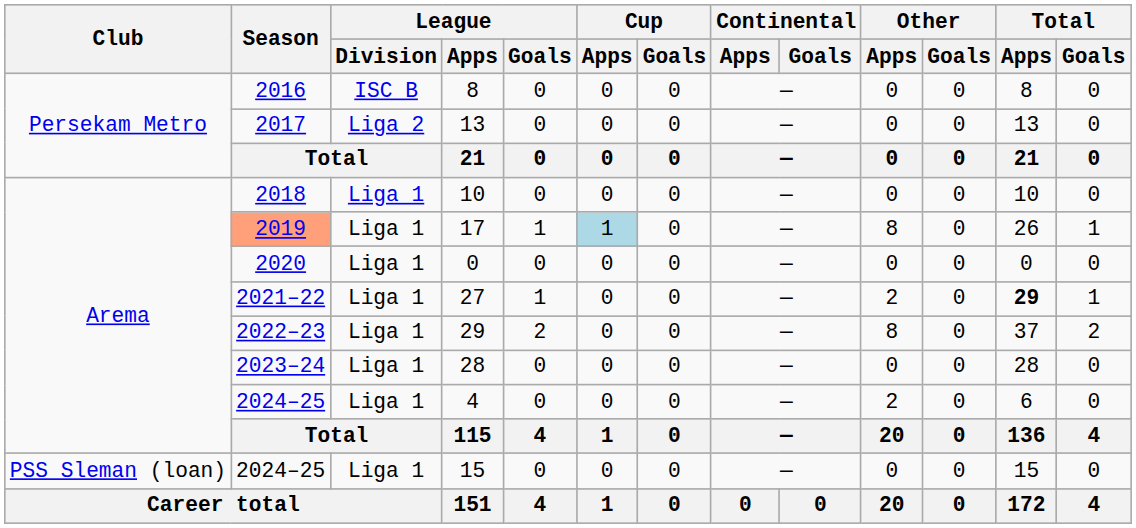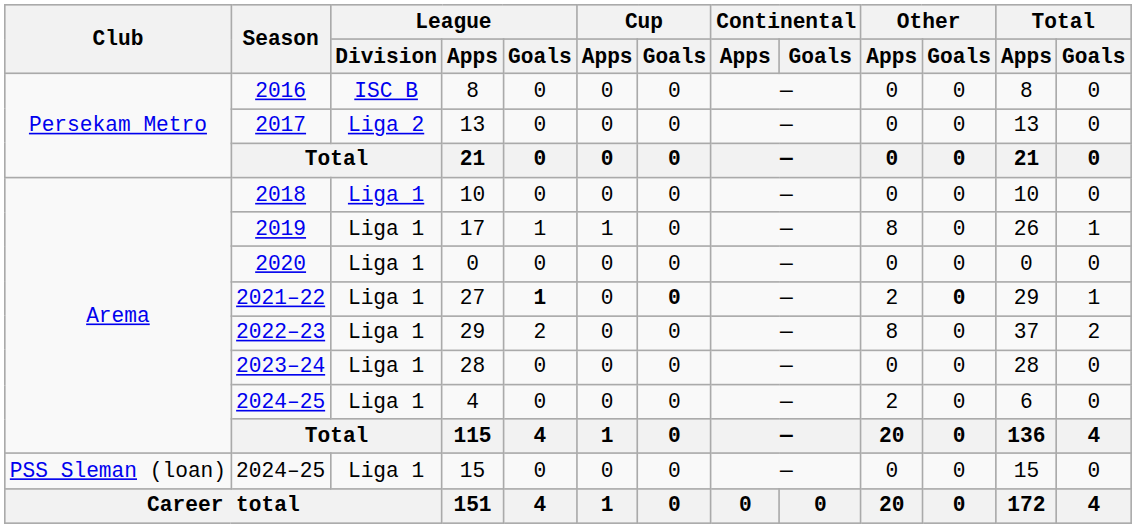(281, 229) lightsalmon background -> (281, 229) no background
(607, 229) lightblue background -> (607, 229) no background
(540, 298) normal -> (540, 298) bold
(674, 298) normal -> (674, 298) bold
(959, 298) normal -> (959, 298) bold
(1026, 298) bold -> (1026, 298) normal
